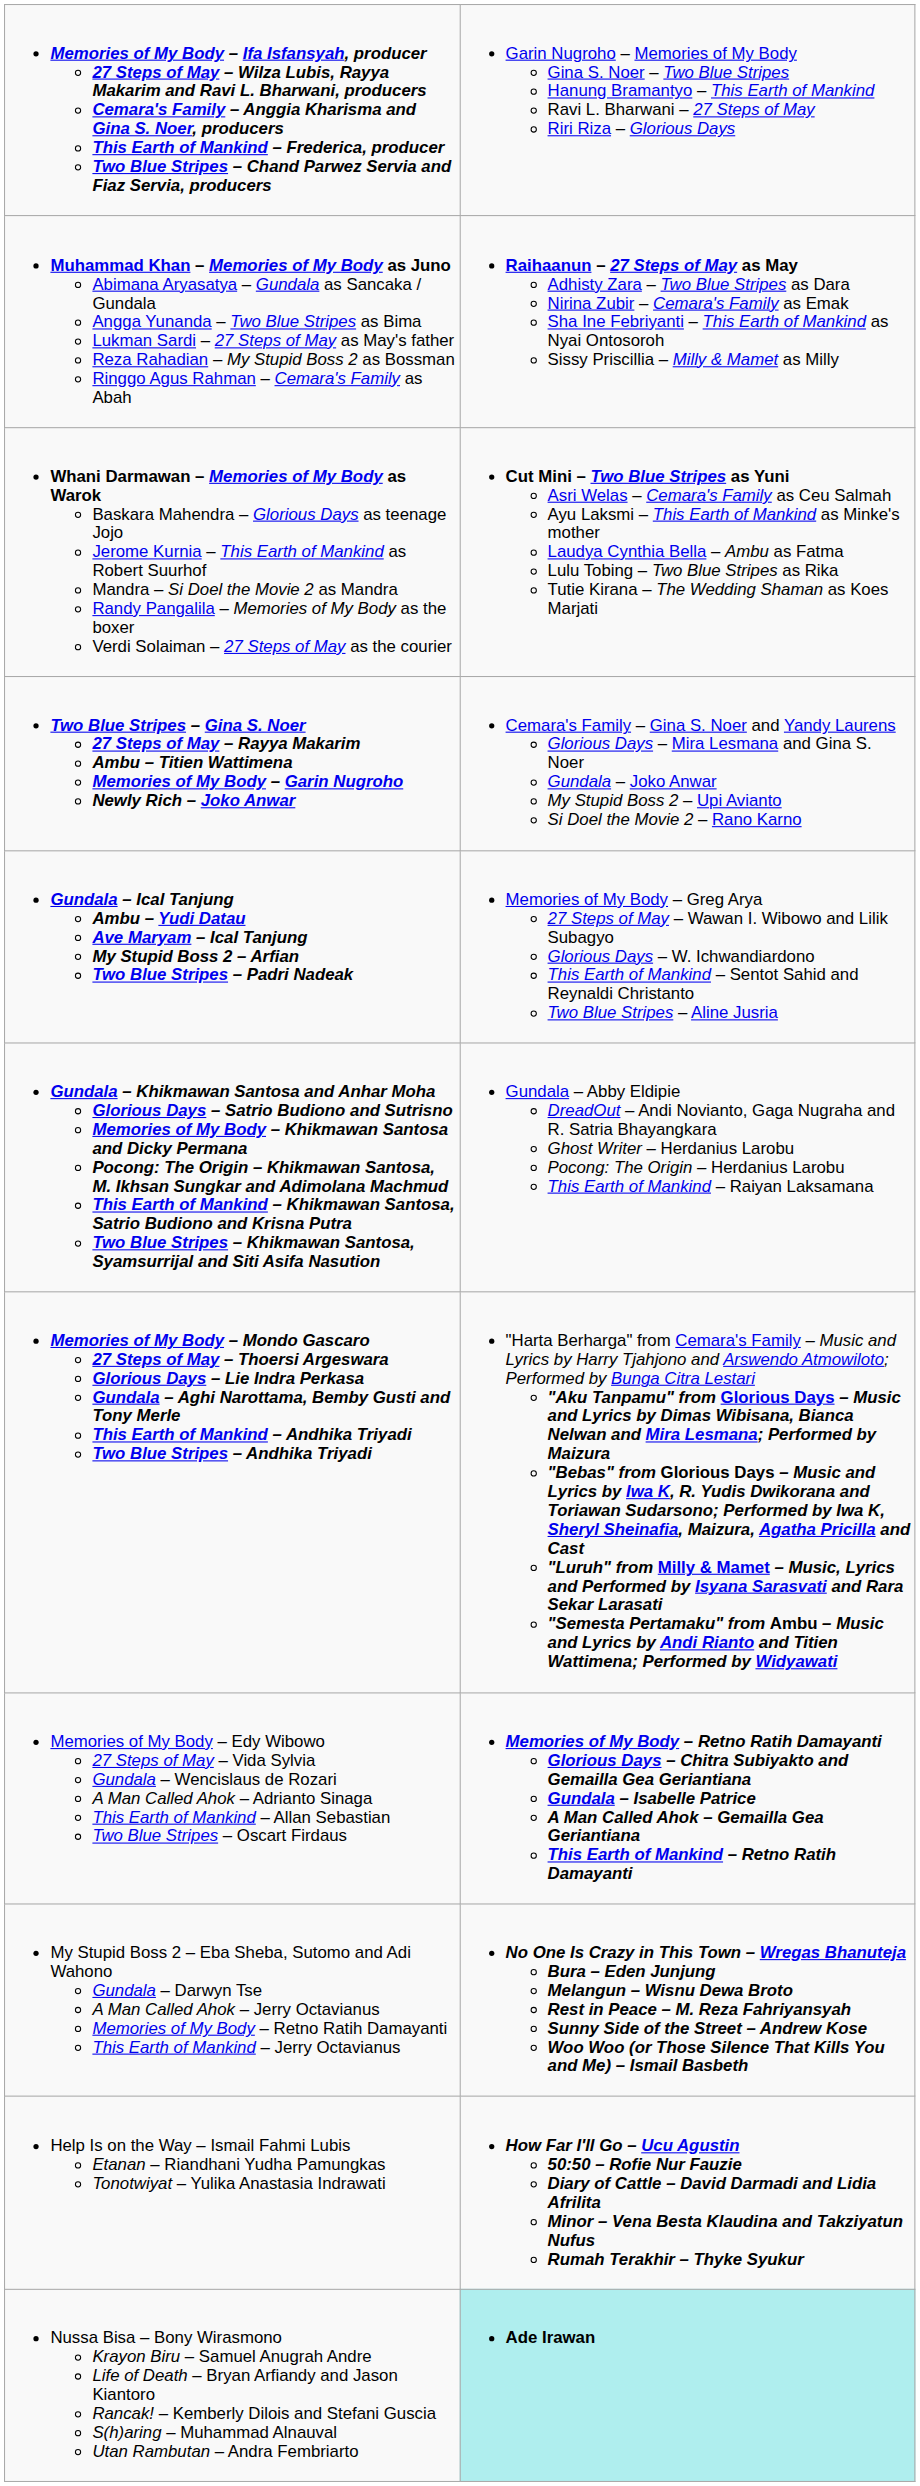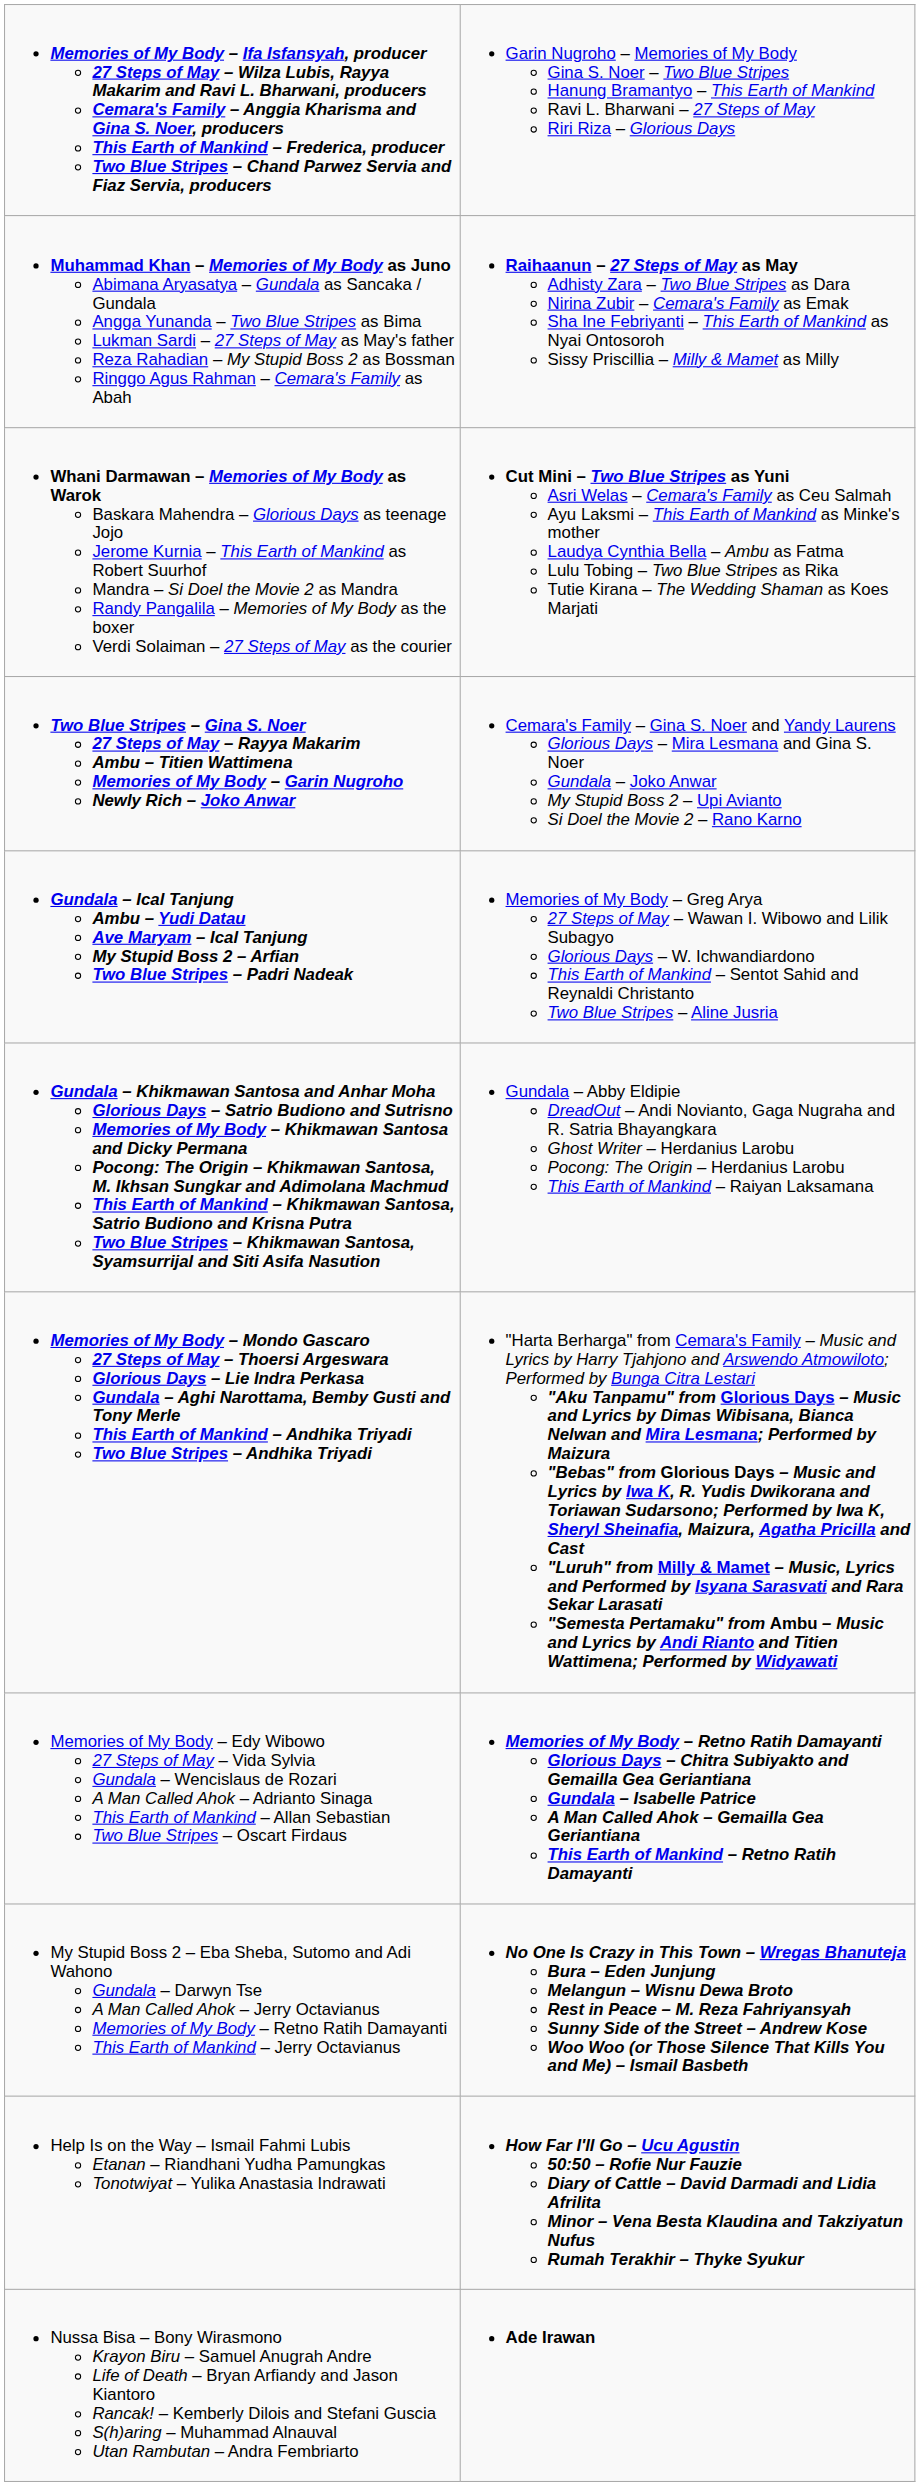(687, 2338) paleturquoise background -> (687, 2338) no background
